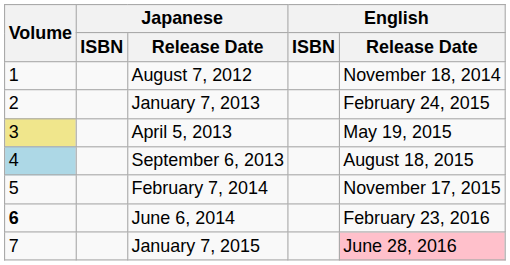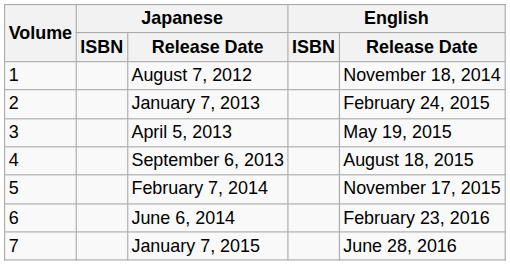(14, 132) khaki background -> (14, 132) no background
(14, 160) lightblue background -> (14, 160) no background
(14, 217) bold -> (14, 217) normal
(400, 246) pink background -> (400, 246) no background
